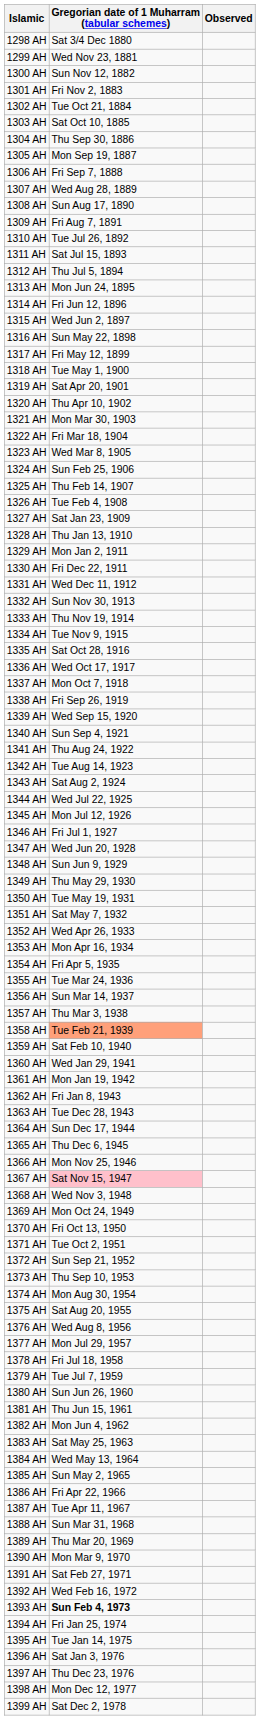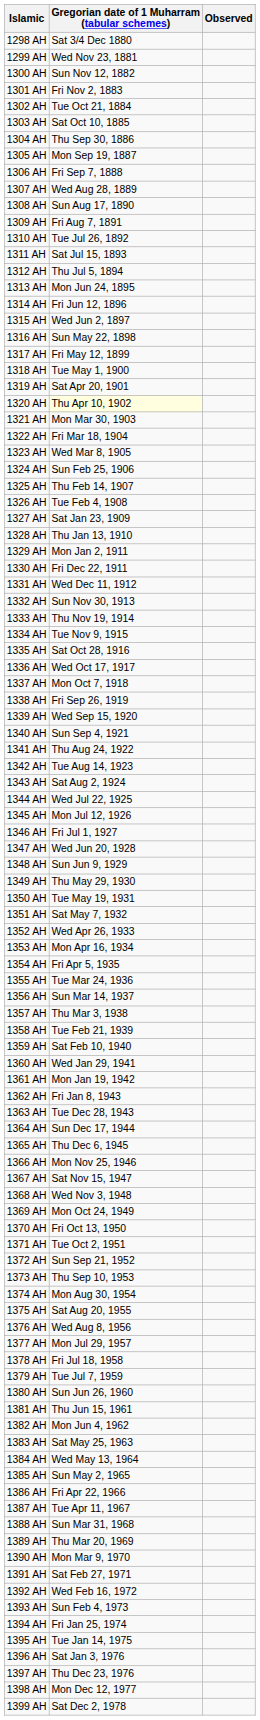(91, 403) no background -> (91, 403) lightyellow background
(92, 1030) lightsalmon background -> (92, 1030) no background
(92, 1179) pink background -> (92, 1179) no background
(91, 1607) bold -> (90, 1607) normal
